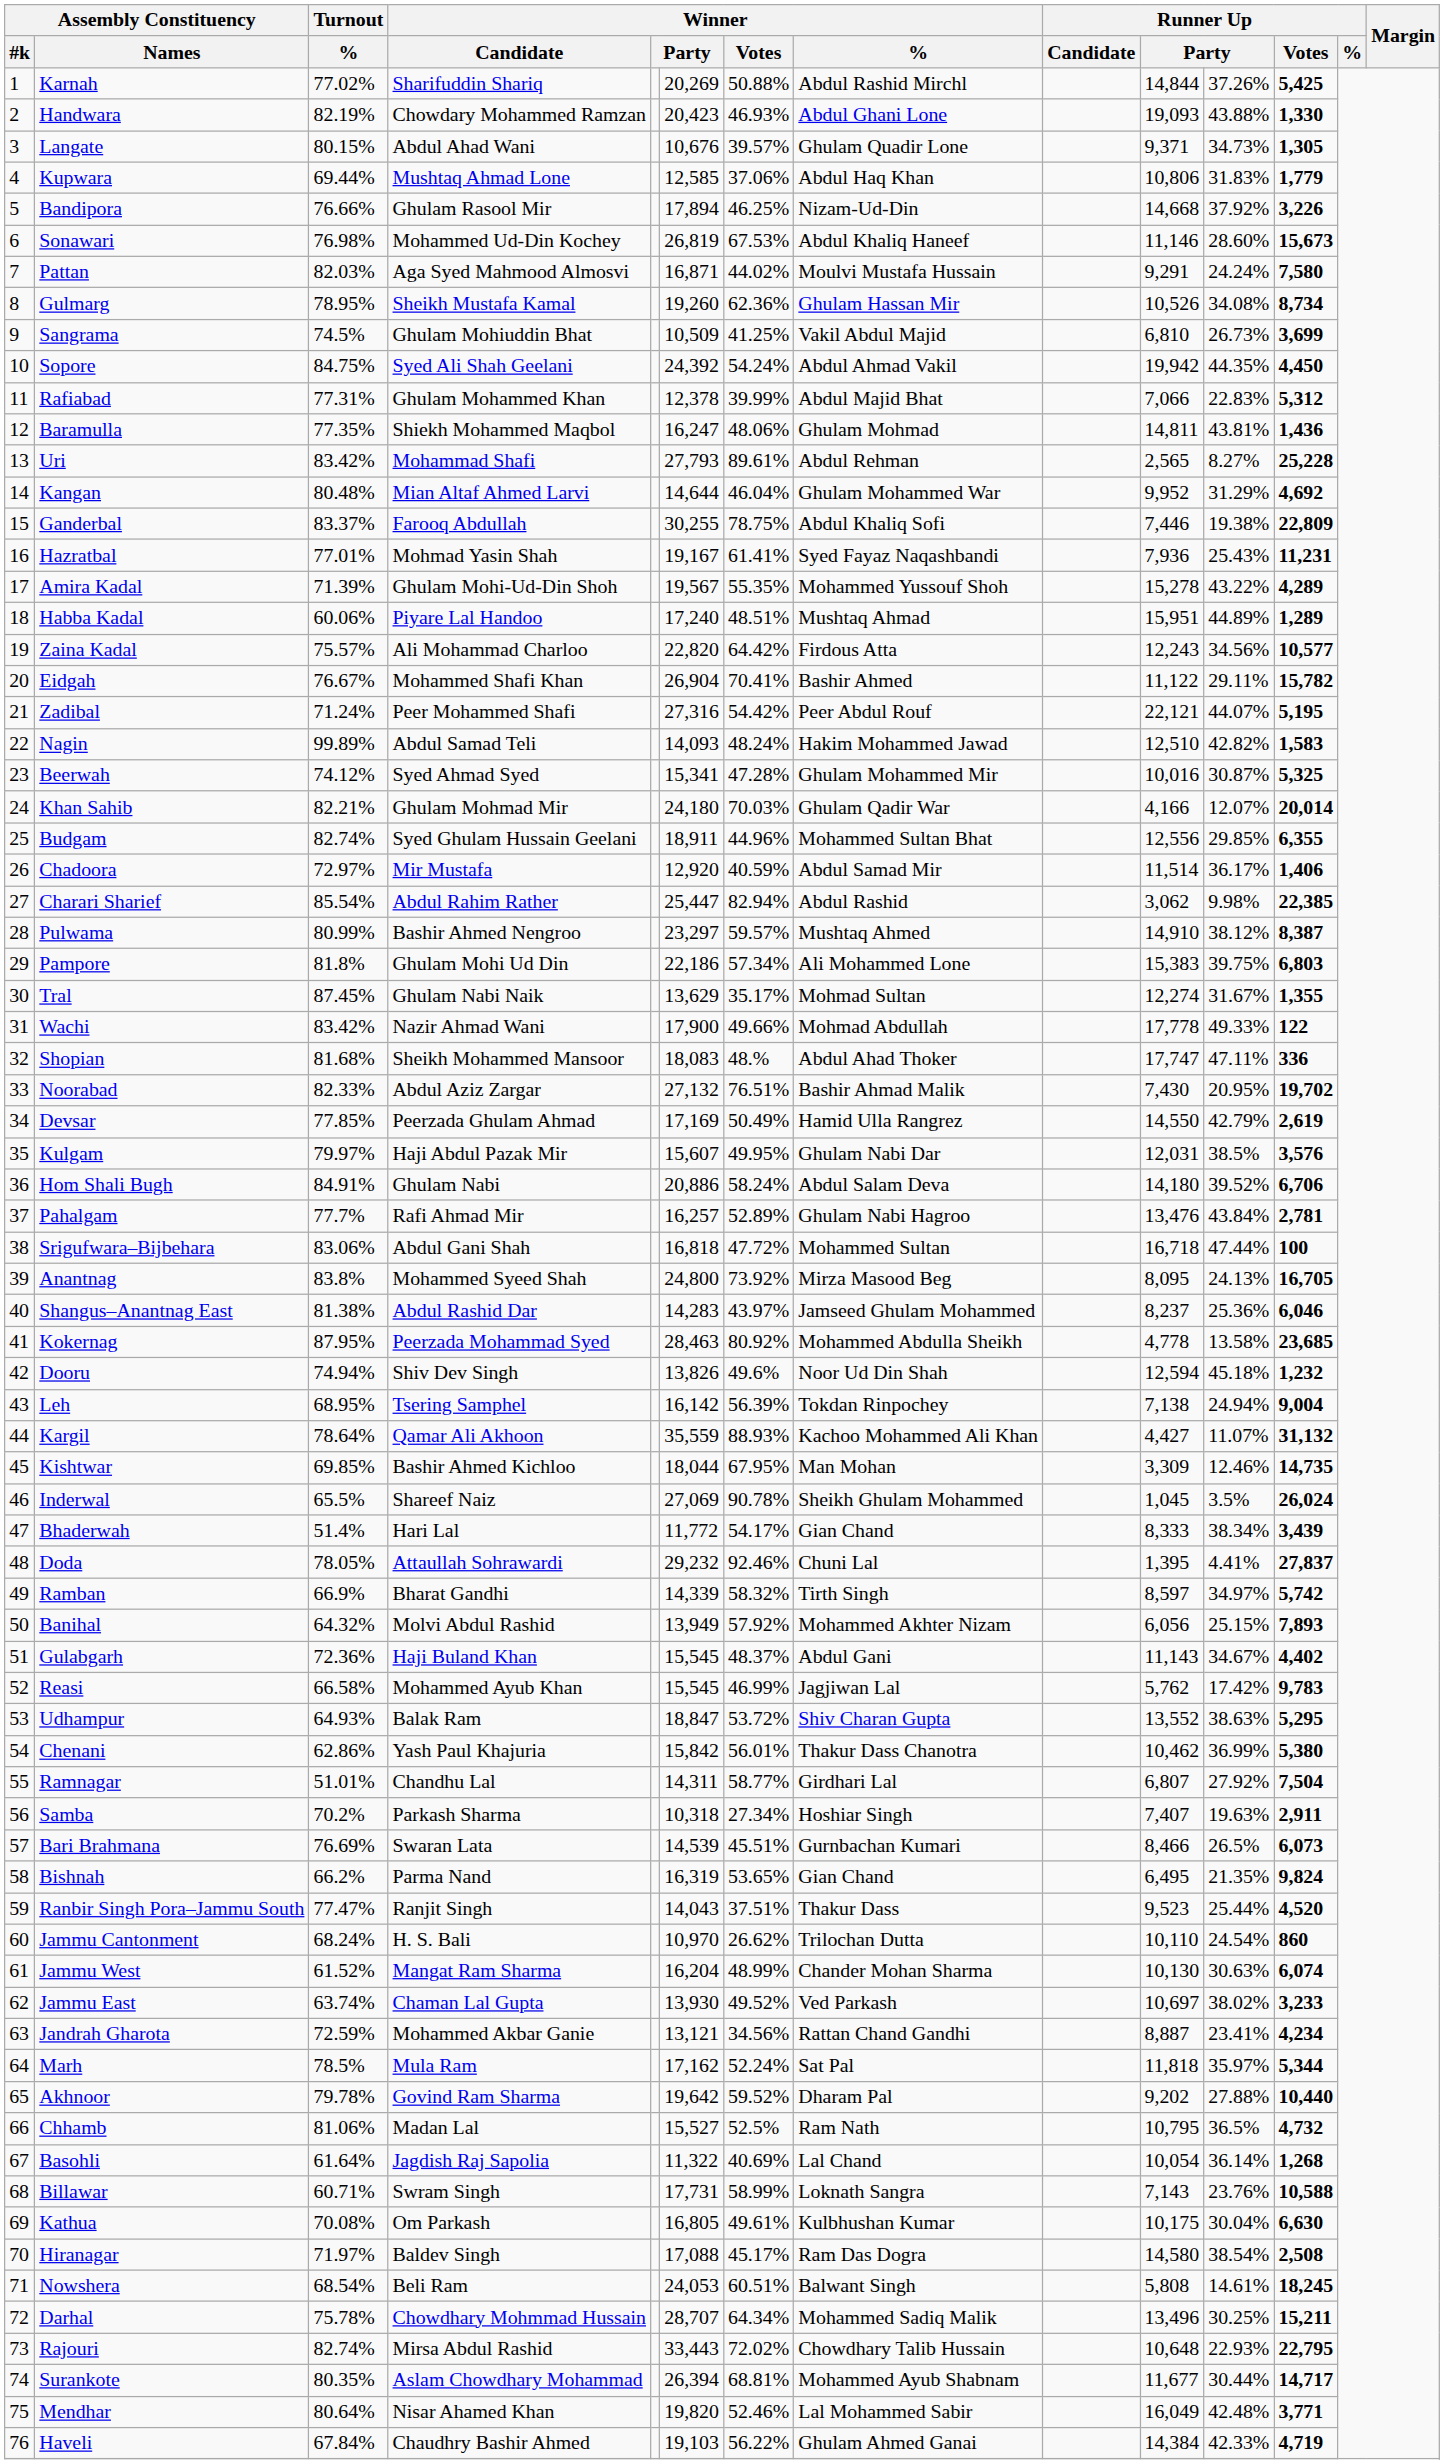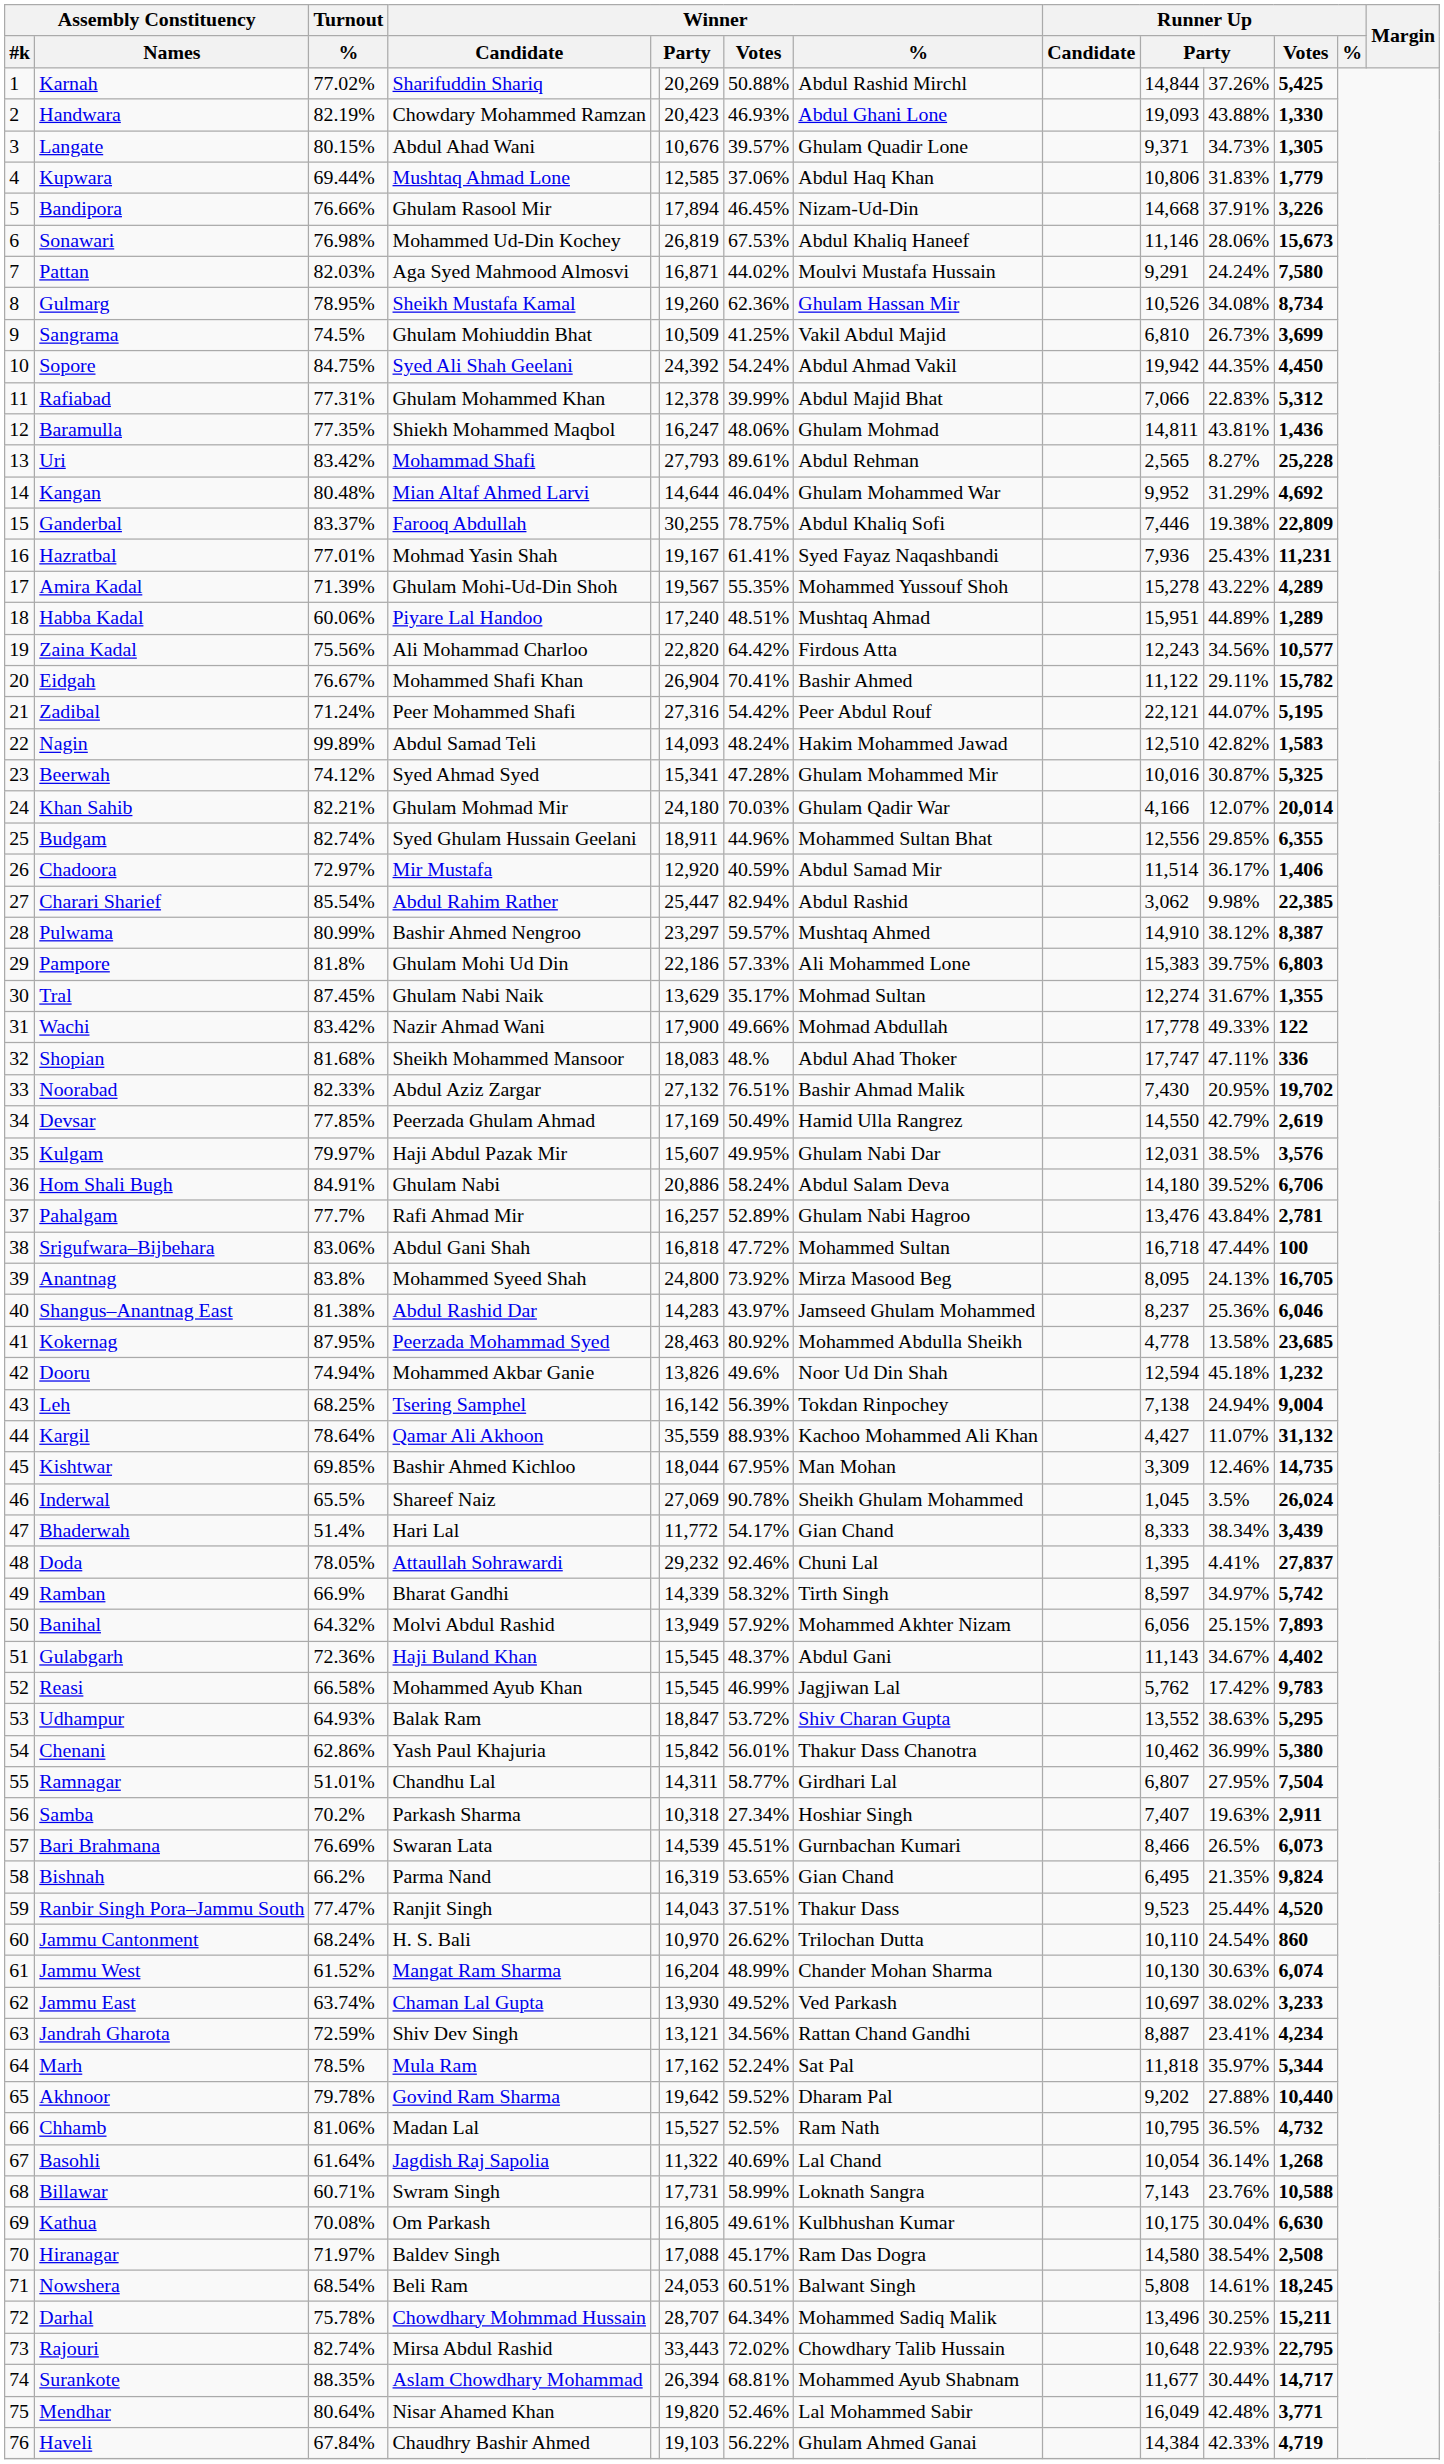(759, 209) 46.25% -> (759, 209) 46.45%
(1239, 209) 37.92% -> (1239, 209) 37.91%
(1239, 240) 28.60% -> (1239, 240) 28.06%
(344, 649) 75.57% -> (344, 649) 75.56%
(759, 964) 57.34% -> (759, 964) 57.33%
(455, 1373) Shiv Dev Singh -> (493, 1373) Mohammed Akbar Ganie
(344, 1404) 68.95% -> (344, 1404) 68.25%
(1239, 1782) 27.92% -> (1239, 1782) 27.95%
(493, 2033) Mohammed Akbar Ganie -> (455, 2033) Shiv Dev Singh
(344, 2380) 80.35% -> (344, 2380) 88.35%
